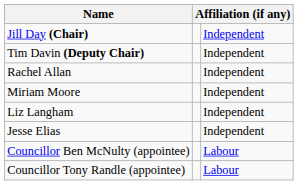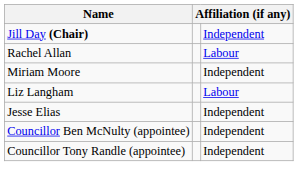- row: (76, 53)
(234, 72) Independent -> (221, 53) Labour
(234, 111) Independent -> (221, 92) Labour
(221, 151) Labour -> (234, 131) Independent
(221, 170) Labour -> (234, 151) Independent
